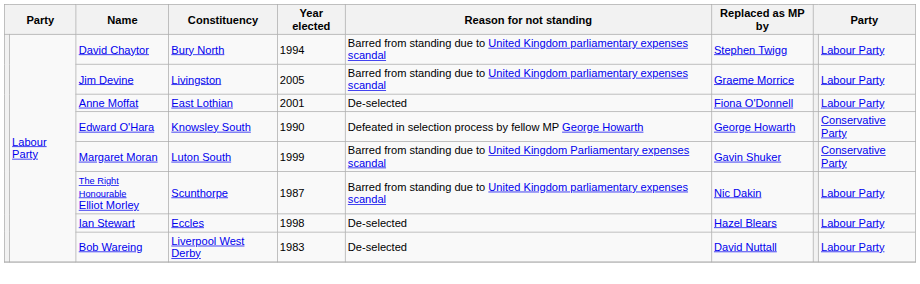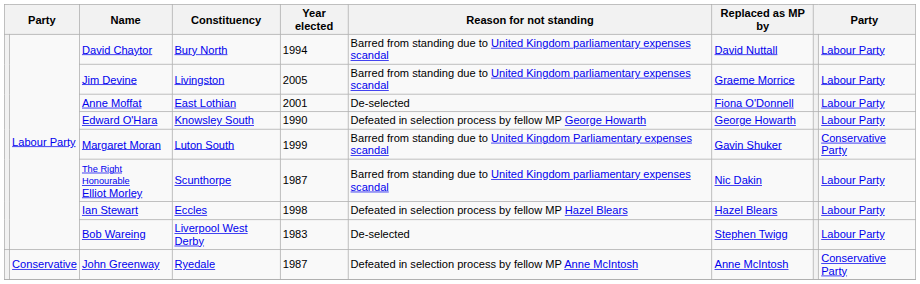(751, 50) Stephen Twigg -> (746, 50) David Nuttall
(853, 127) Conservative Party -> (853, 121) Labour Party
(377, 223) De-selected -> (489, 211) Defeated in selection process by fellow MP Hazel Blears
(745, 247) David Nuttall -> (751, 235) Stephen Twigg
+ row: (121, 265)
